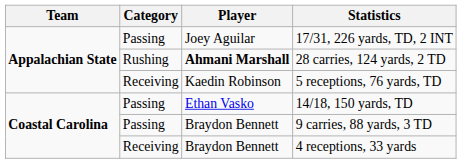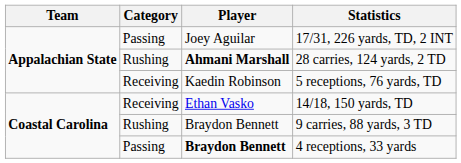(144, 103) Passing -> (151, 103) Receiving
(144, 125) Passing -> (146, 125) Rushing
(151, 147) Receiving -> (144, 147) Passing
(232, 147) normal -> (235, 147) bold
